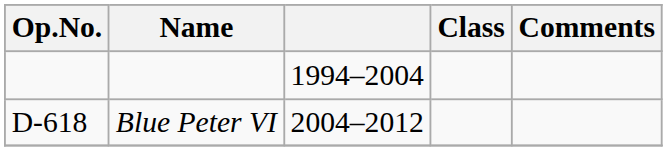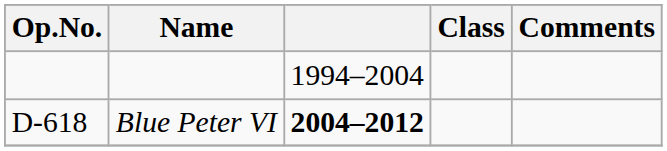(357, 121) normal -> (357, 121) bold
